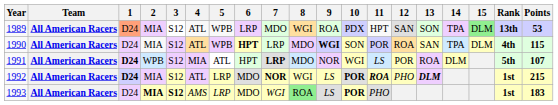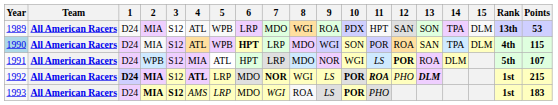(130, 28) lightsalmon background -> (130, 28) no background
(482, 28) lightgreen background -> (482, 28) no background
(16, 44) no background -> (16, 44) lightblue background
(329, 44) bold -> (329, 44) normal
(130, 60) bold -> (130, 60) normal
(276, 60) bold -> (276, 60) normal
(404, 60) normal -> (404, 60) bold
(153, 76) normal -> (153, 76) bold
(197, 76) normal -> (198, 76) bold
(303, 92) lightgreen background -> (303, 92) no background
